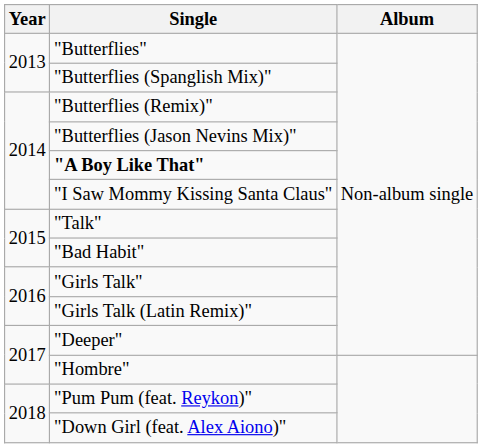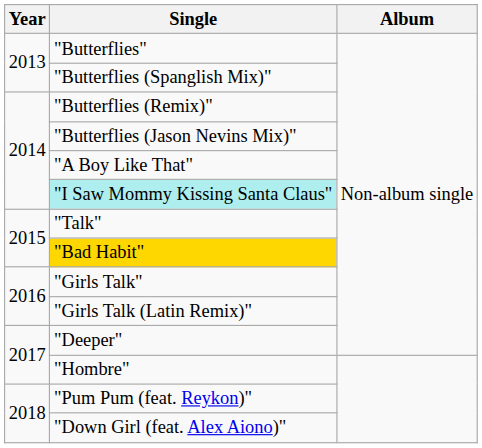(129, 164) bold -> (124, 164) normal
(193, 194) no background -> (193, 194) paleturquoise background
(99, 252) no background -> (99, 252) gold background
